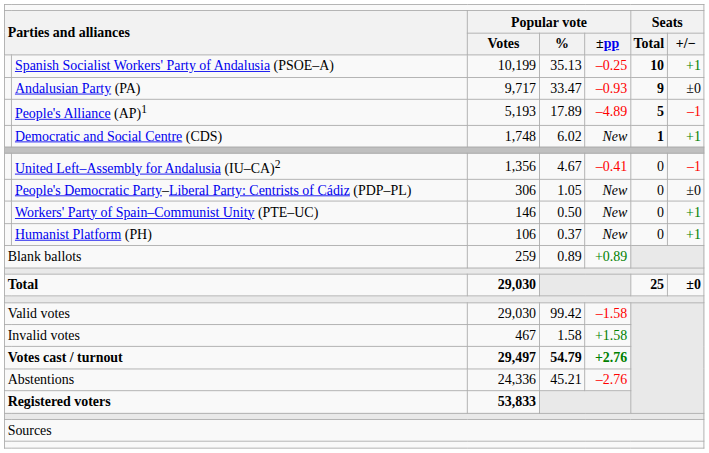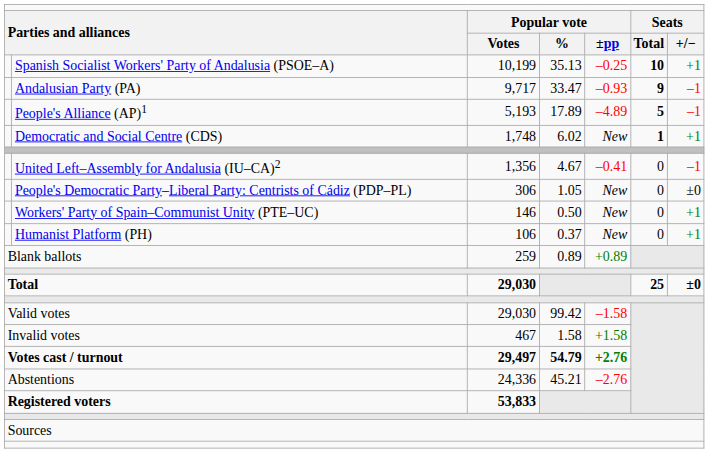(694, 88) ±0 -> (694, 88) –1
